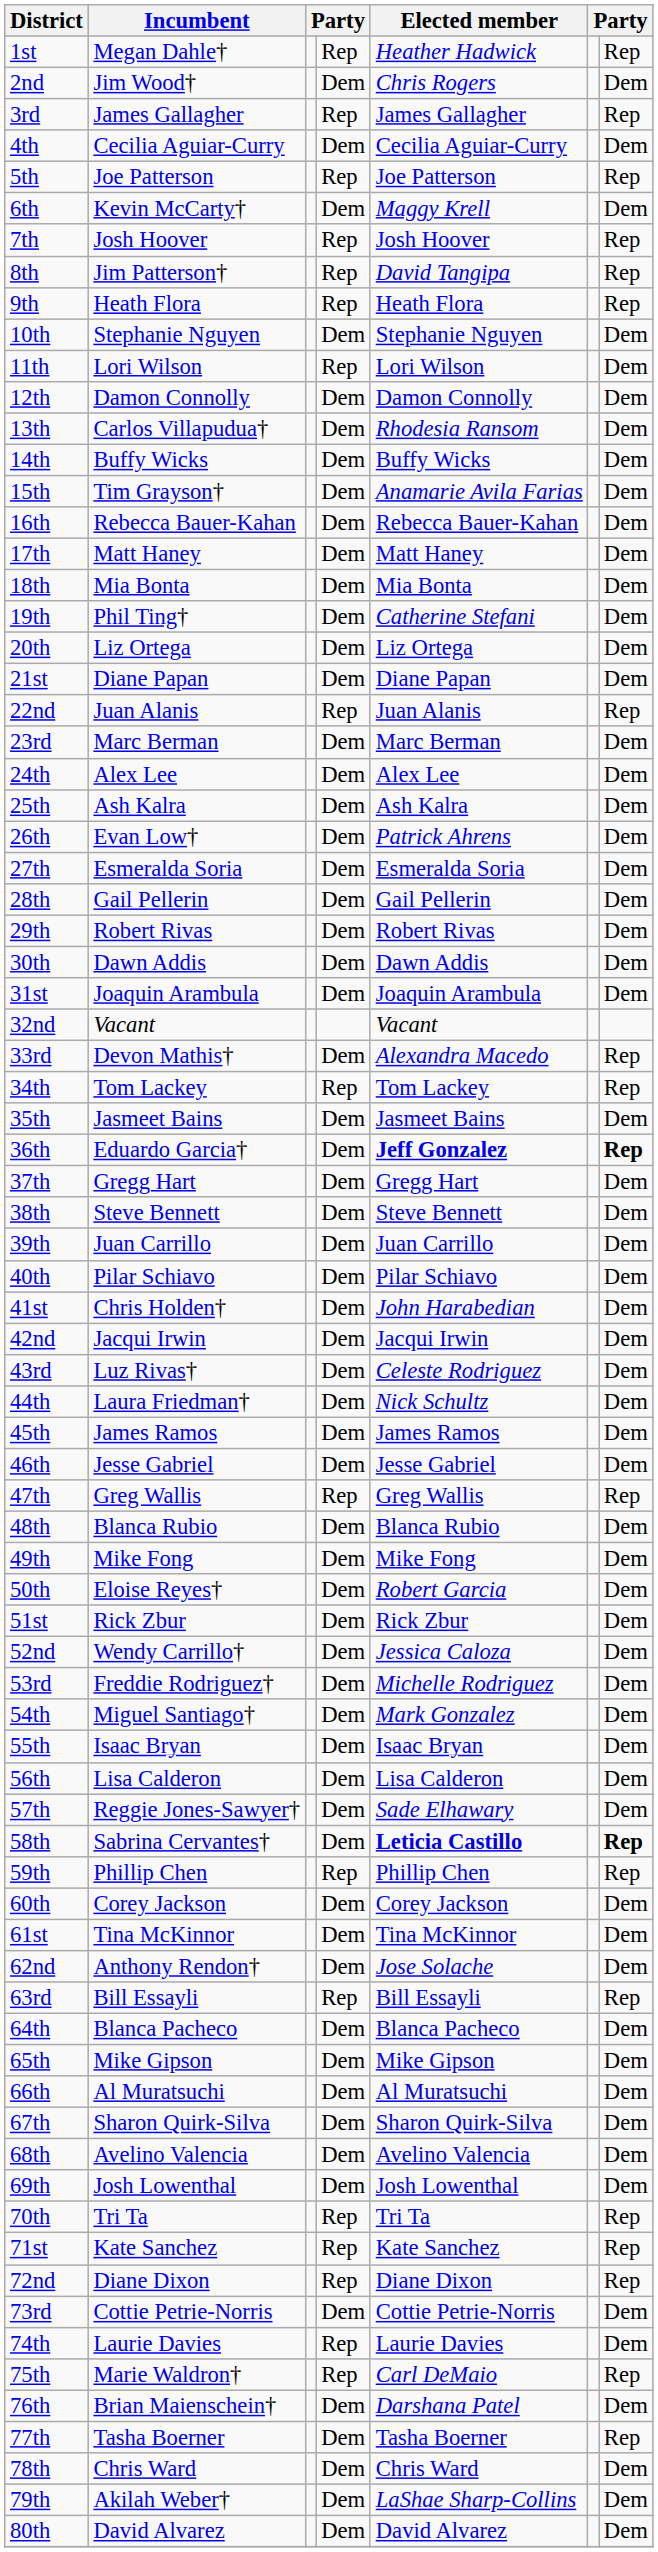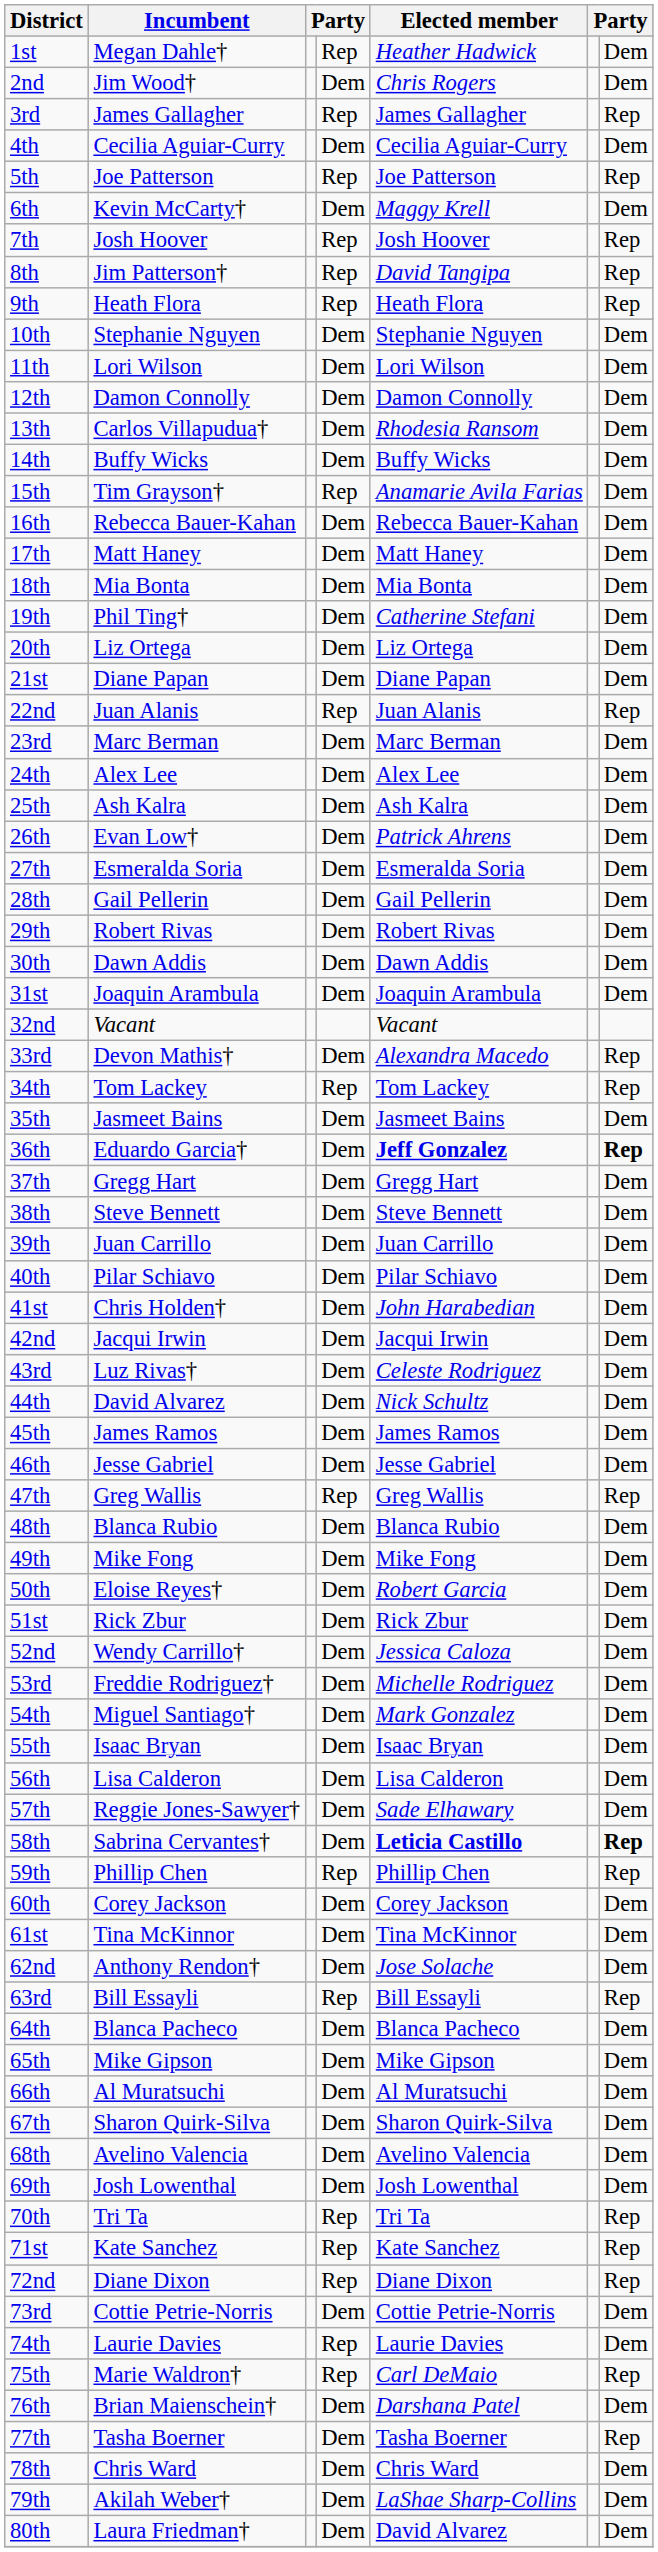(622, 51) Rep -> (626, 51) Dem
(339, 365) Rep -> (343, 365) Dem
(343, 491) Dem -> (339, 491) Rep
(172, 1401) Laura Friedman† -> (159, 1401) David Alvarez
(159, 2531) David Alvarez -> (172, 2531) Laura Friedman†
